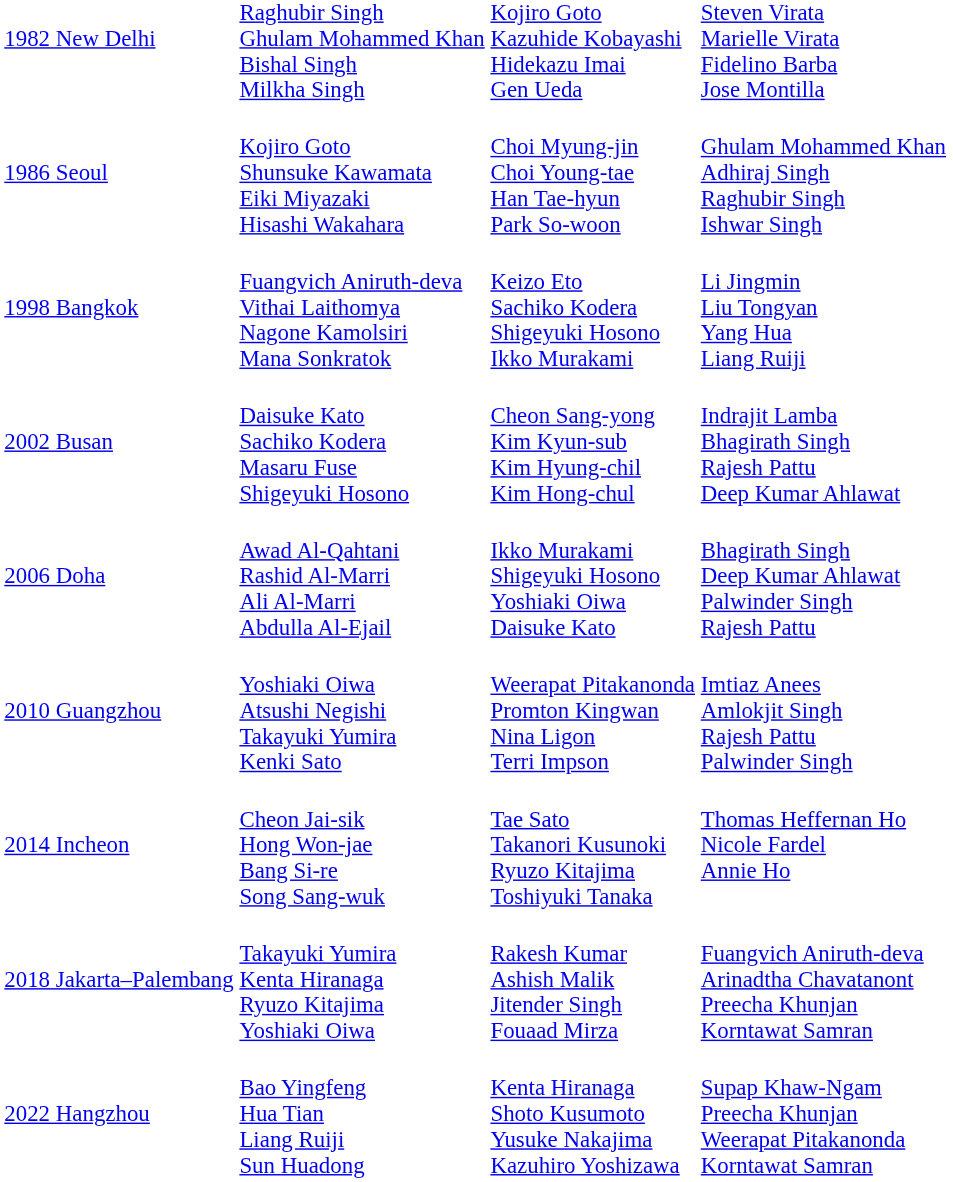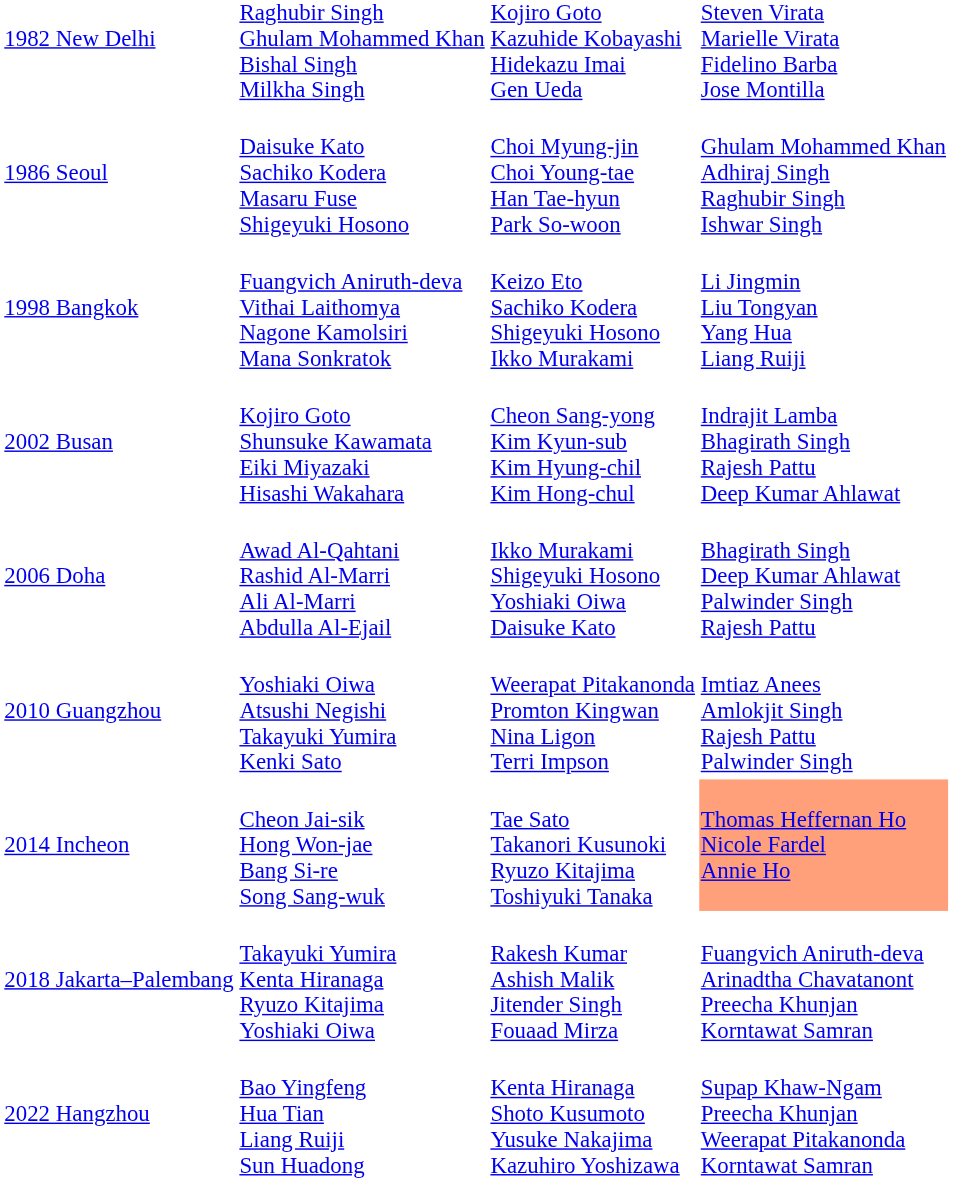(336, 185) Kojiro Goto Shunsuke Kawamata Eiki Miyazaki Hisashi Wakahara -> (324, 185) Daisuke Kato Sachiko Kodera Masaru Fuse Shigeyuki Hosono
(324, 454) Daisuke Kato Sachiko Kodera Masaru Fuse Shigeyuki Hosono -> (336, 454) Kojiro Goto Shunsuke Kawamata Eiki Miyazaki Hisashi Wakahara
(803, 844) no background -> (803, 844) lightsalmon background
